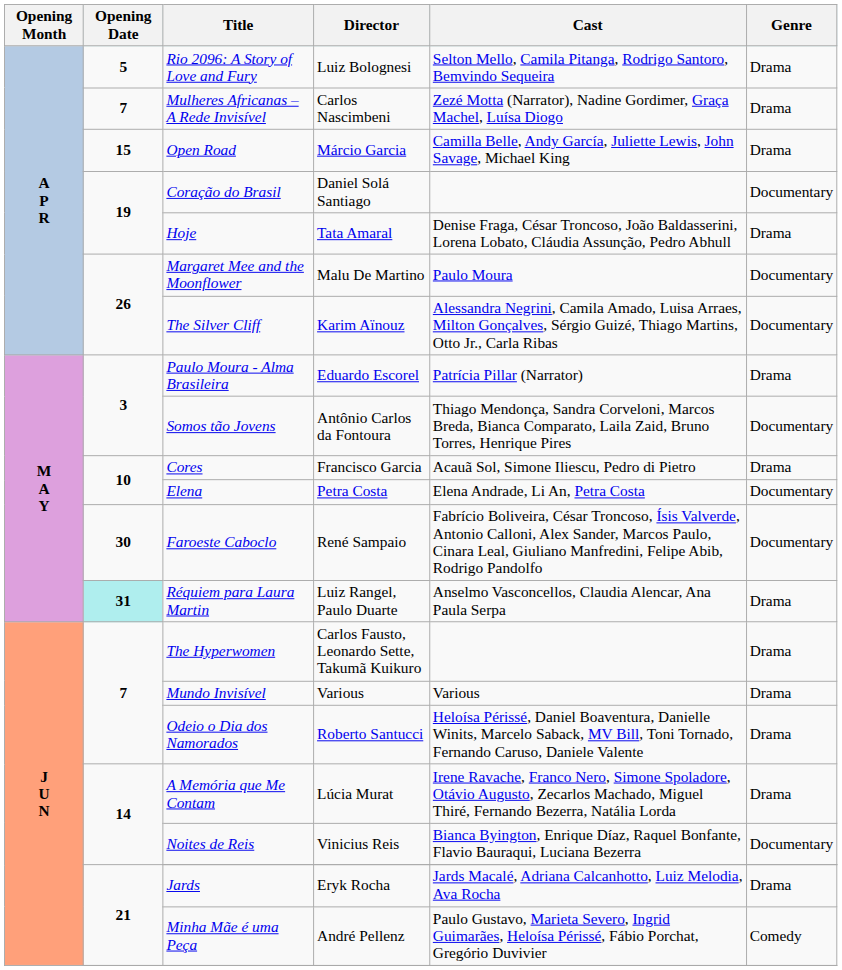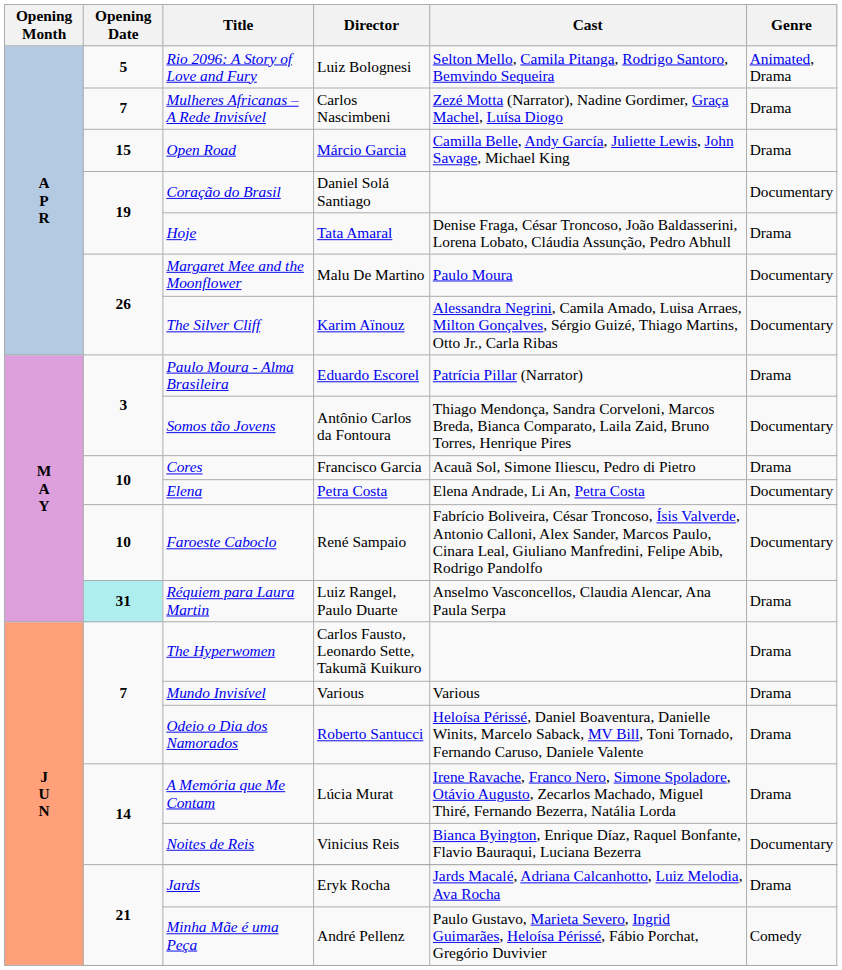(771, 66) Drama -> (782, 66) Animated, Drama
(123, 542) 30 -> (123, 542) 10
